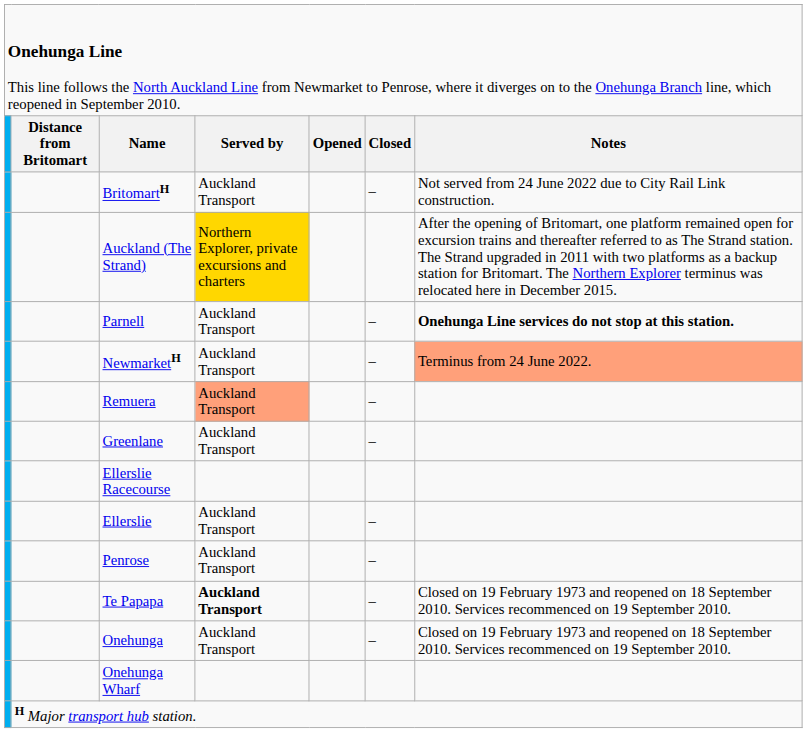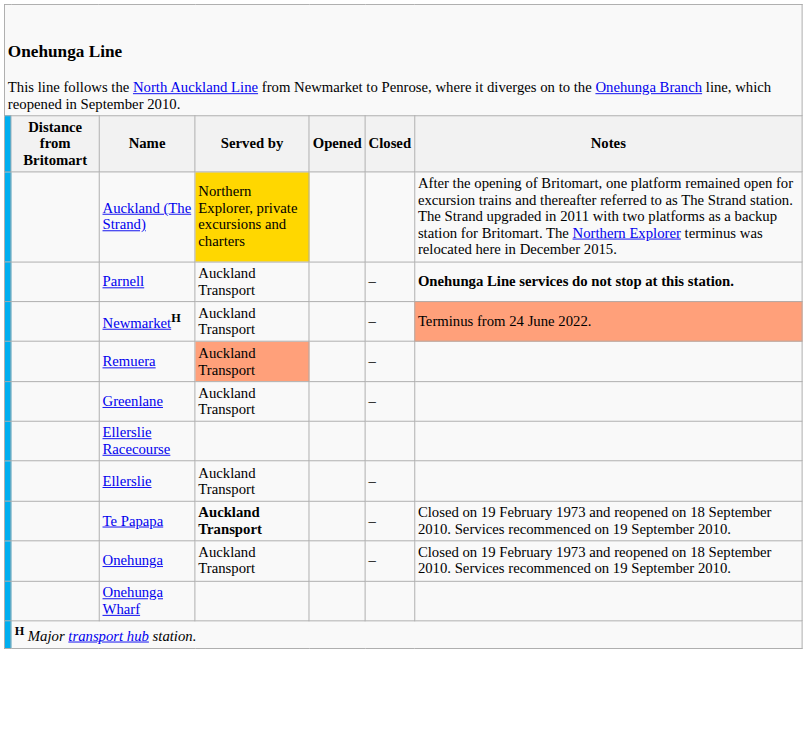- row: (136, 192)
- row: (126, 560)
